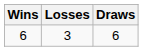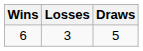(116, 35) 6 -> (116, 35) 5
